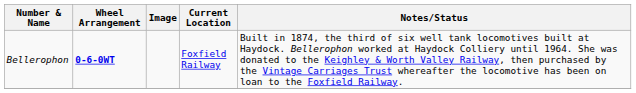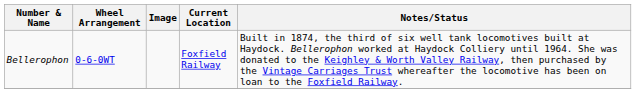(95, 60) bold -> (95, 60) normal
